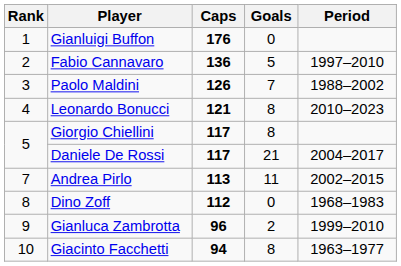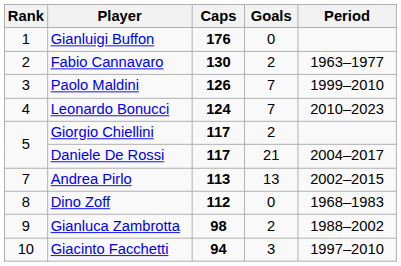(218, 62) 136 -> (218, 62) 130
(271, 62) 5 -> (271, 62) 2
(347, 62) 1997–2010 -> (347, 62) 1963–1977
(347, 86) 1988–2002 -> (347, 86) 1999–2010
(218, 109) 121 -> (218, 109) 124
(271, 109) 8 -> (271, 109) 7
(271, 132) 8 -> (271, 132) 2
(271, 179) 11 -> (271, 179) 13
(218, 226) 96 -> (218, 226) 98
(347, 226) 1999–2010 -> (347, 226) 1988–2002
(271, 249) 8 -> (271, 249) 3
(347, 249) 1963–1977 -> (347, 249) 1997–2010
